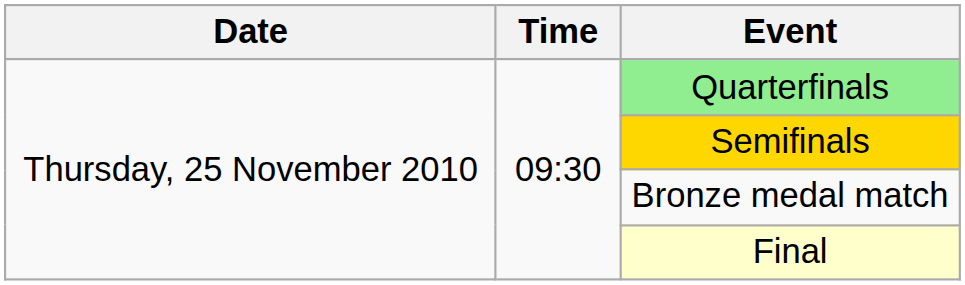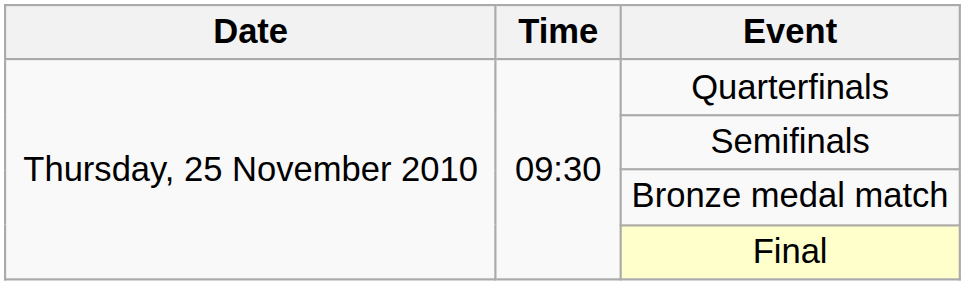(790, 86) lightgreen background -> (790, 86) no background
(790, 141) gold background -> (790, 141) no background
